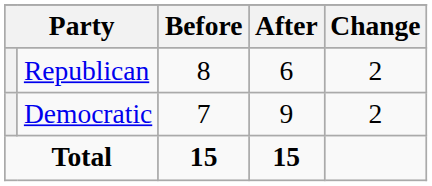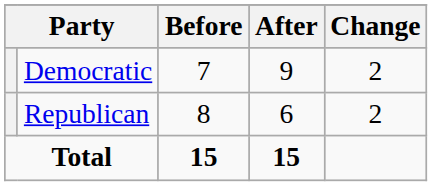rows swapped: (88, 113) <-> (87, 69)
